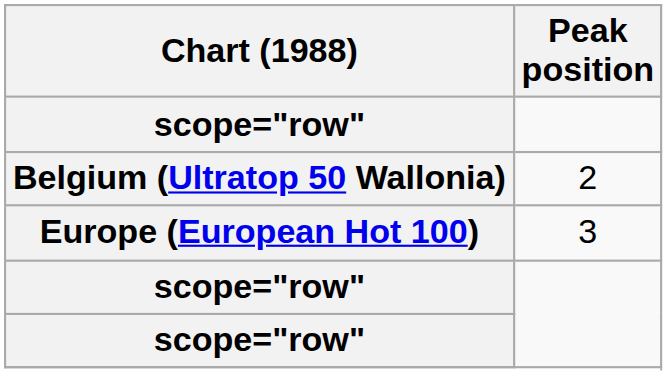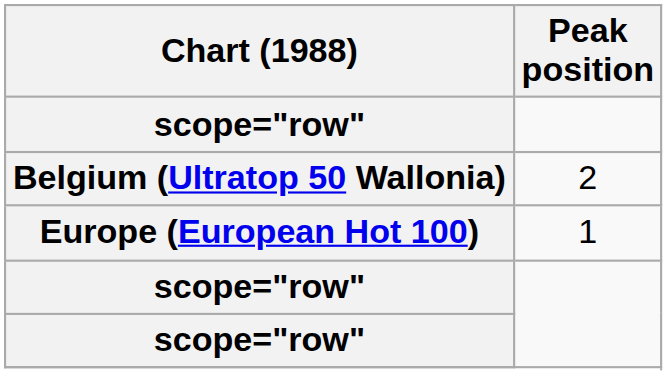(588, 232) 3 -> (588, 232) 1
